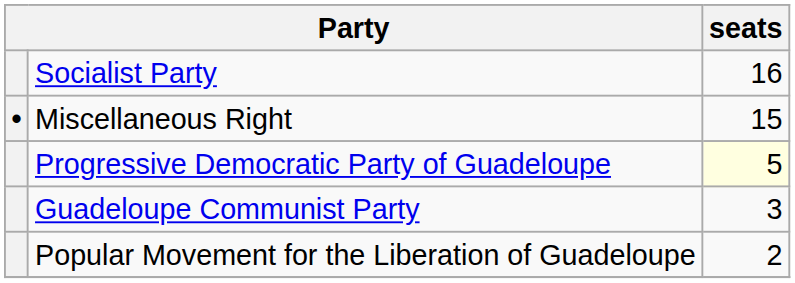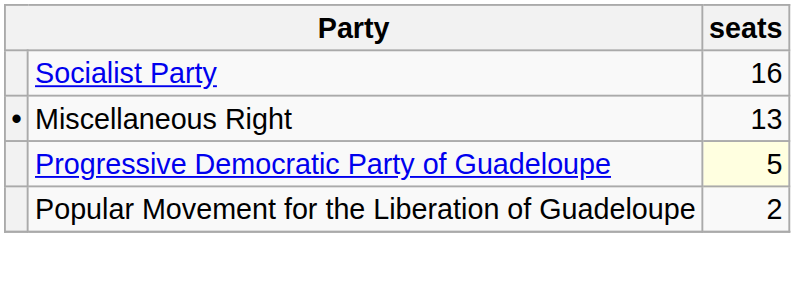(766, 119) 15 -> (766, 119) 13
- row: (227, 210)
